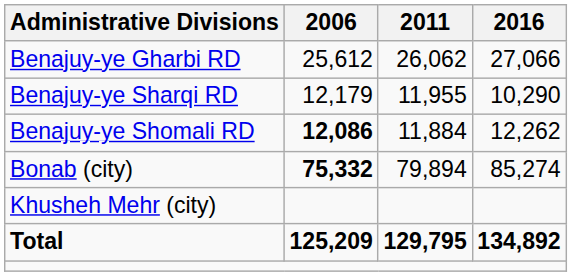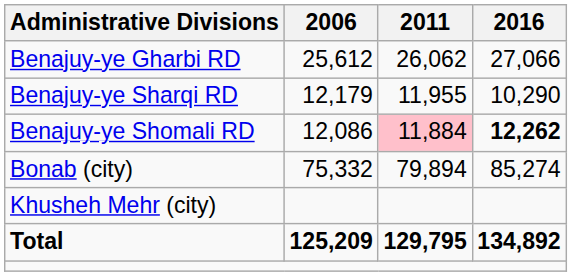(338, 132) bold -> (338, 132) normal
(432, 132) no background -> (432, 132) pink background
(525, 132) normal -> (525, 132) bold
(338, 168) bold -> (338, 168) normal
